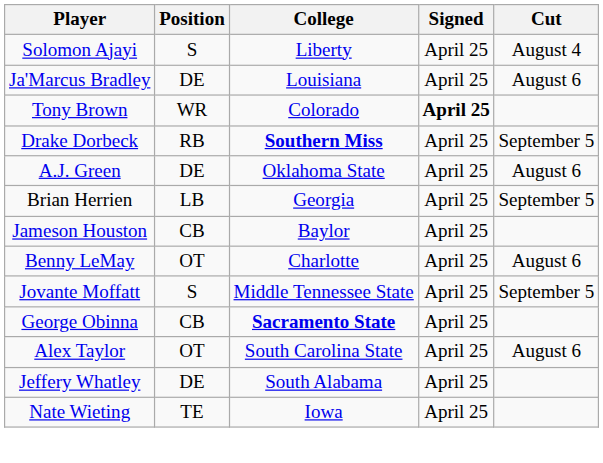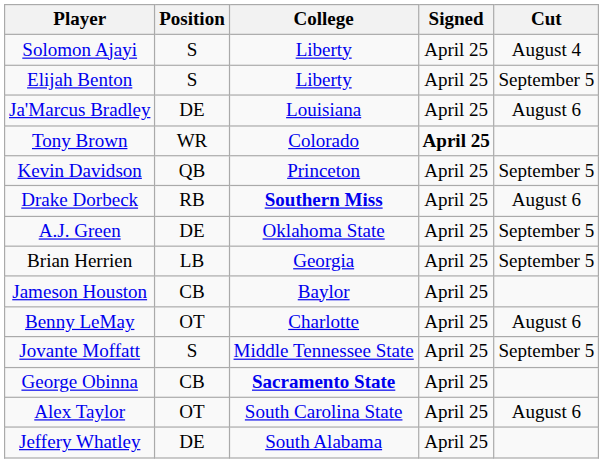+ row: (80, 79)
+ row: (80, 170)
(546, 140) September 5 -> (546, 200) August 6
(546, 170) August 6 -> (546, 230) September 5
- row: (80, 412)
